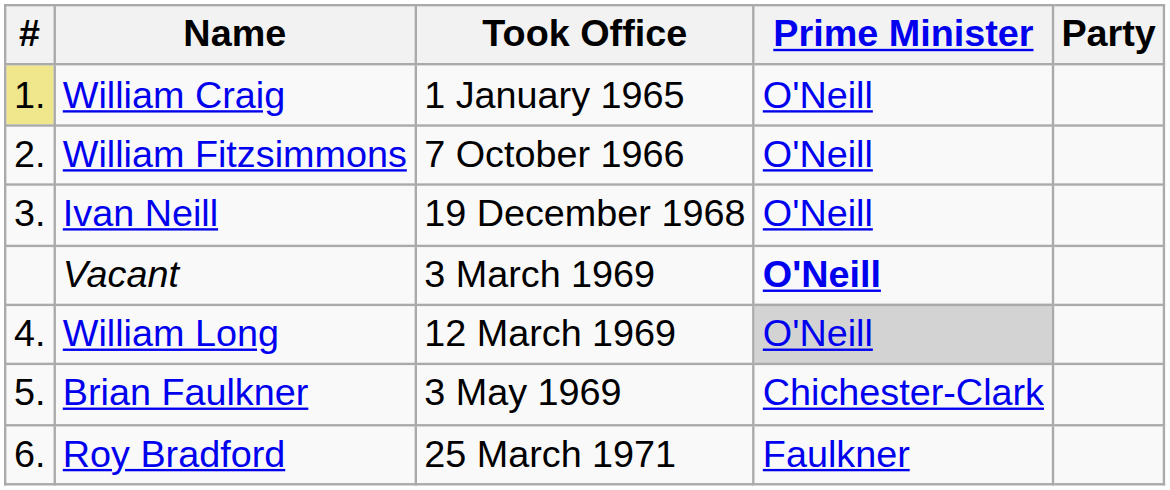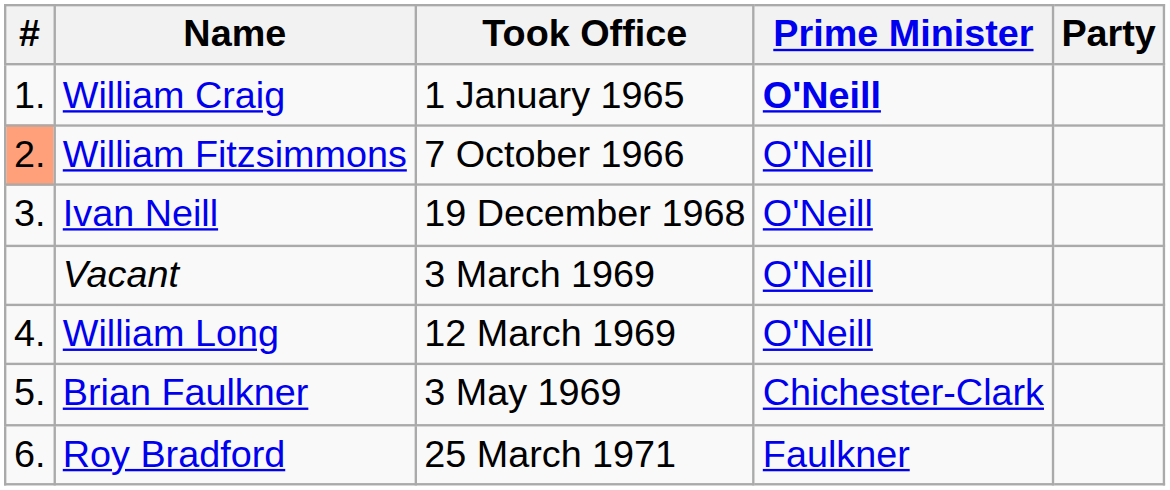(30, 94) khaki background -> (30, 94) no background
(818, 94) normal -> (822, 94) bold
(30, 154) no background -> (30, 154) lightsalmon background
(822, 273) bold -> (818, 273) normal
(818, 333) lightgrey background -> (818, 333) no background
